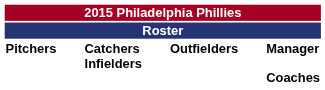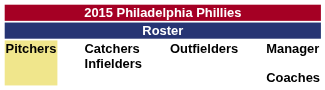(31, 48) no background -> (31, 48) khaki background
